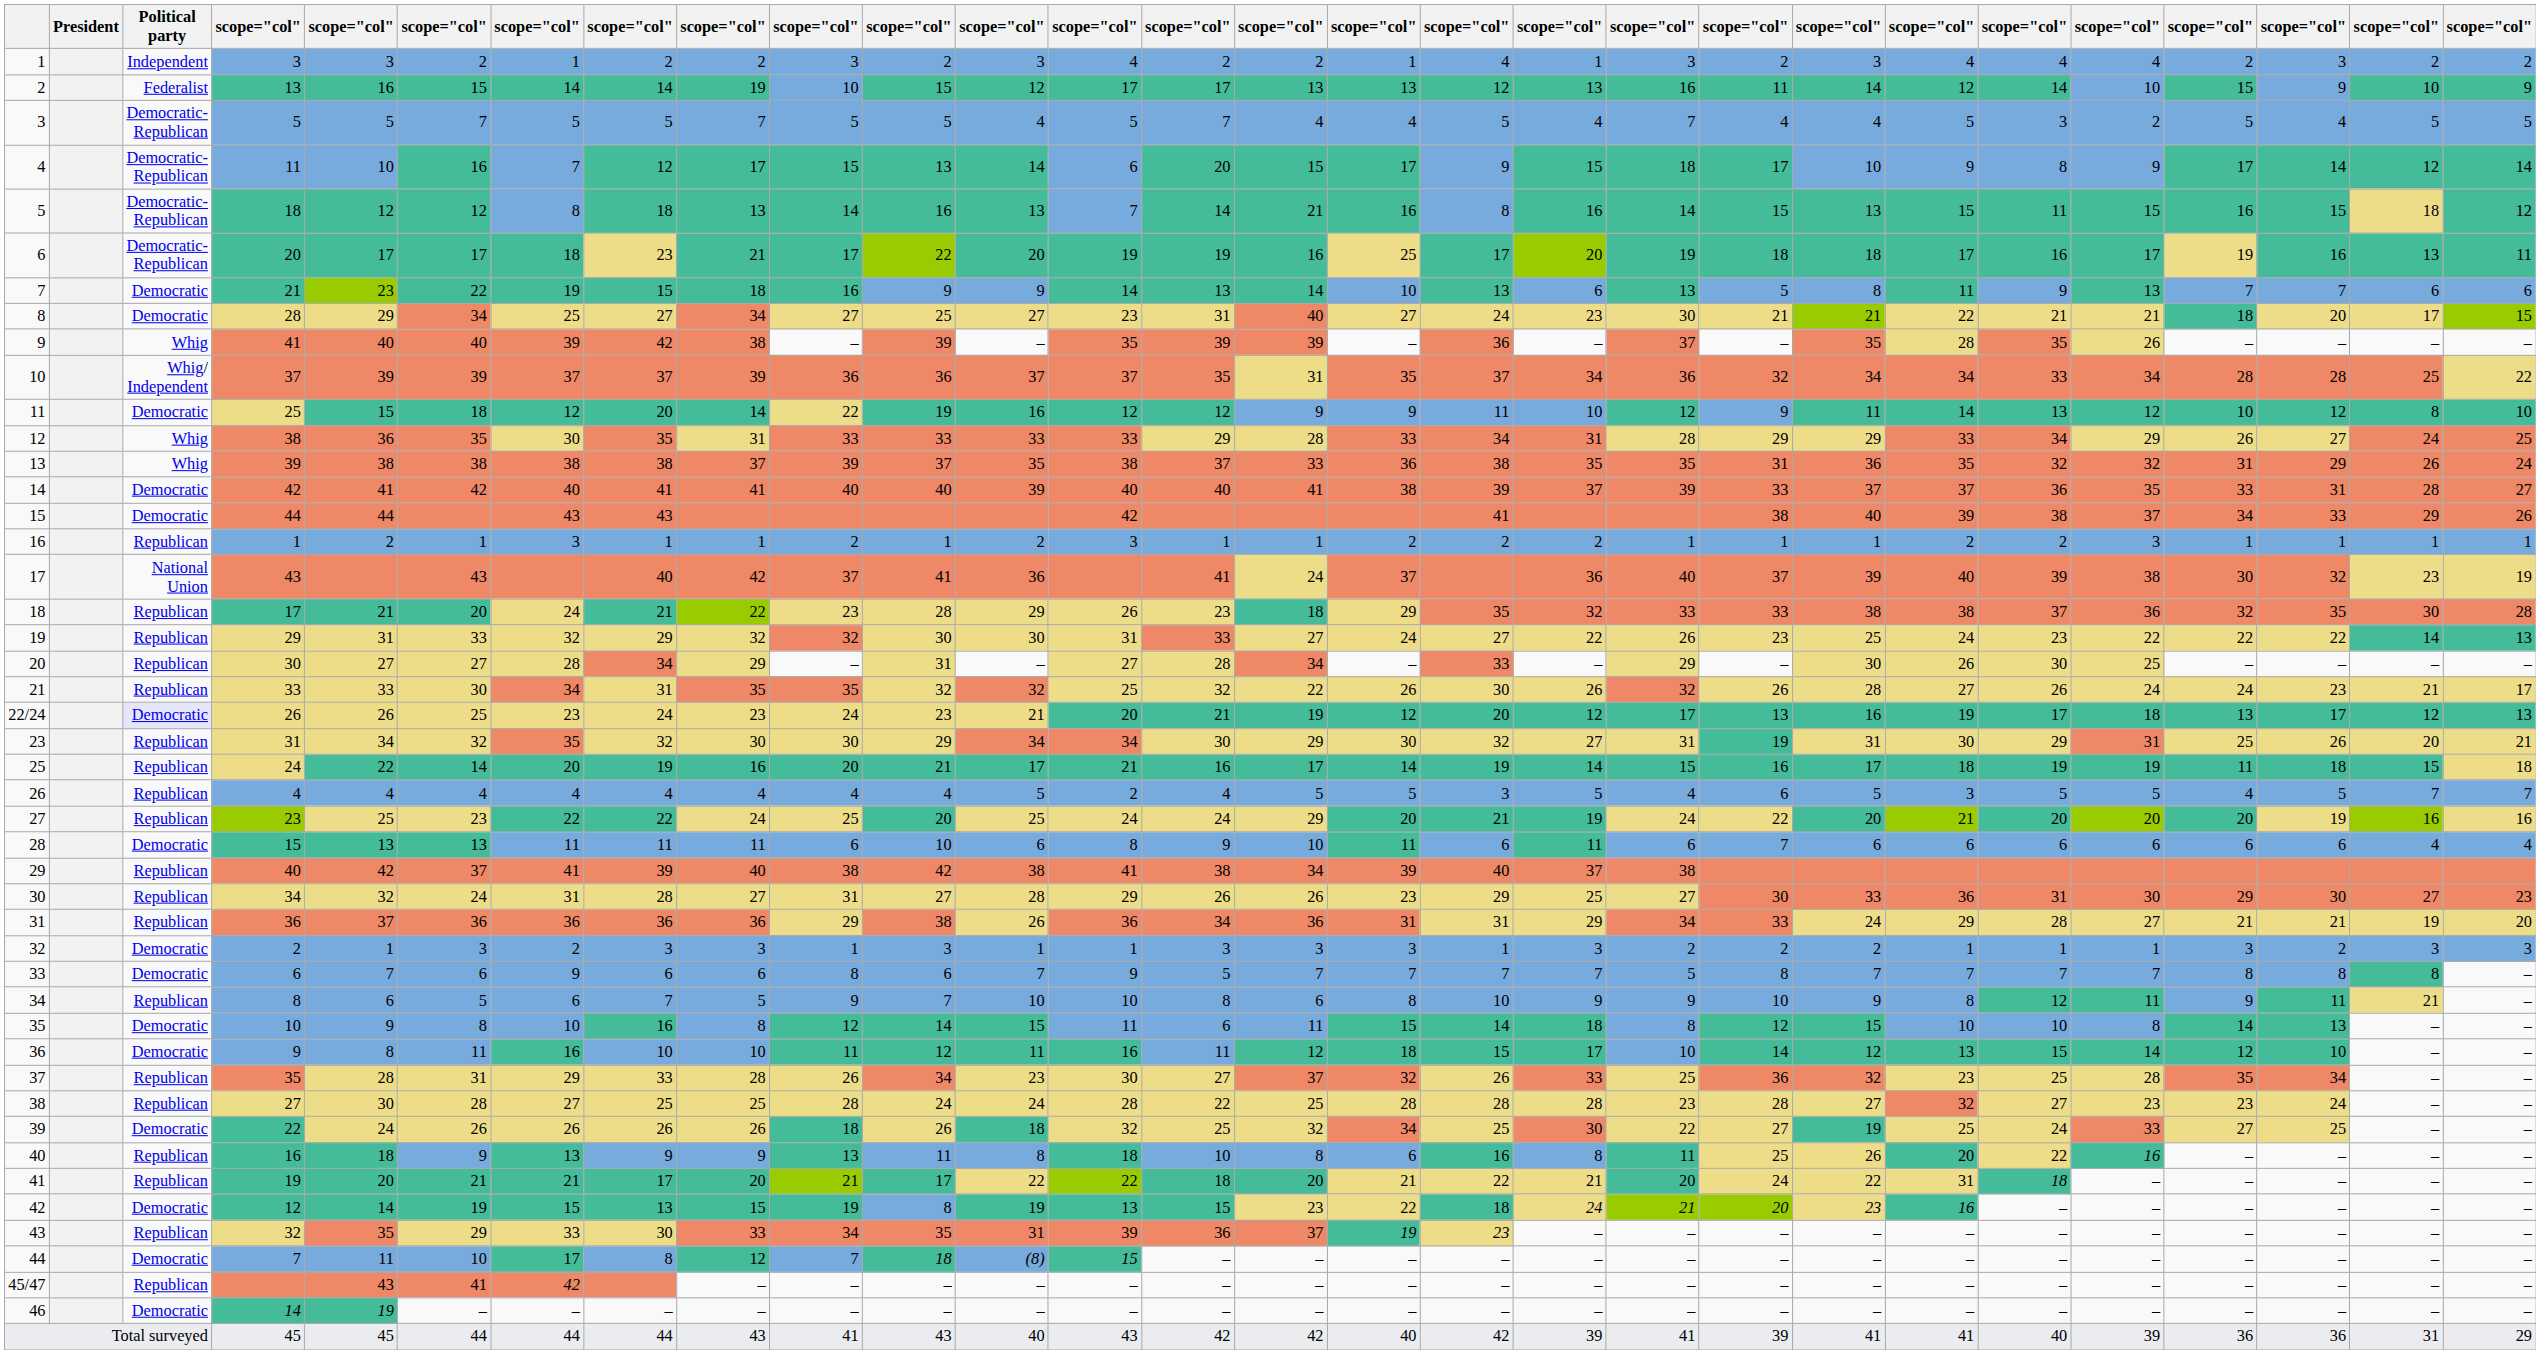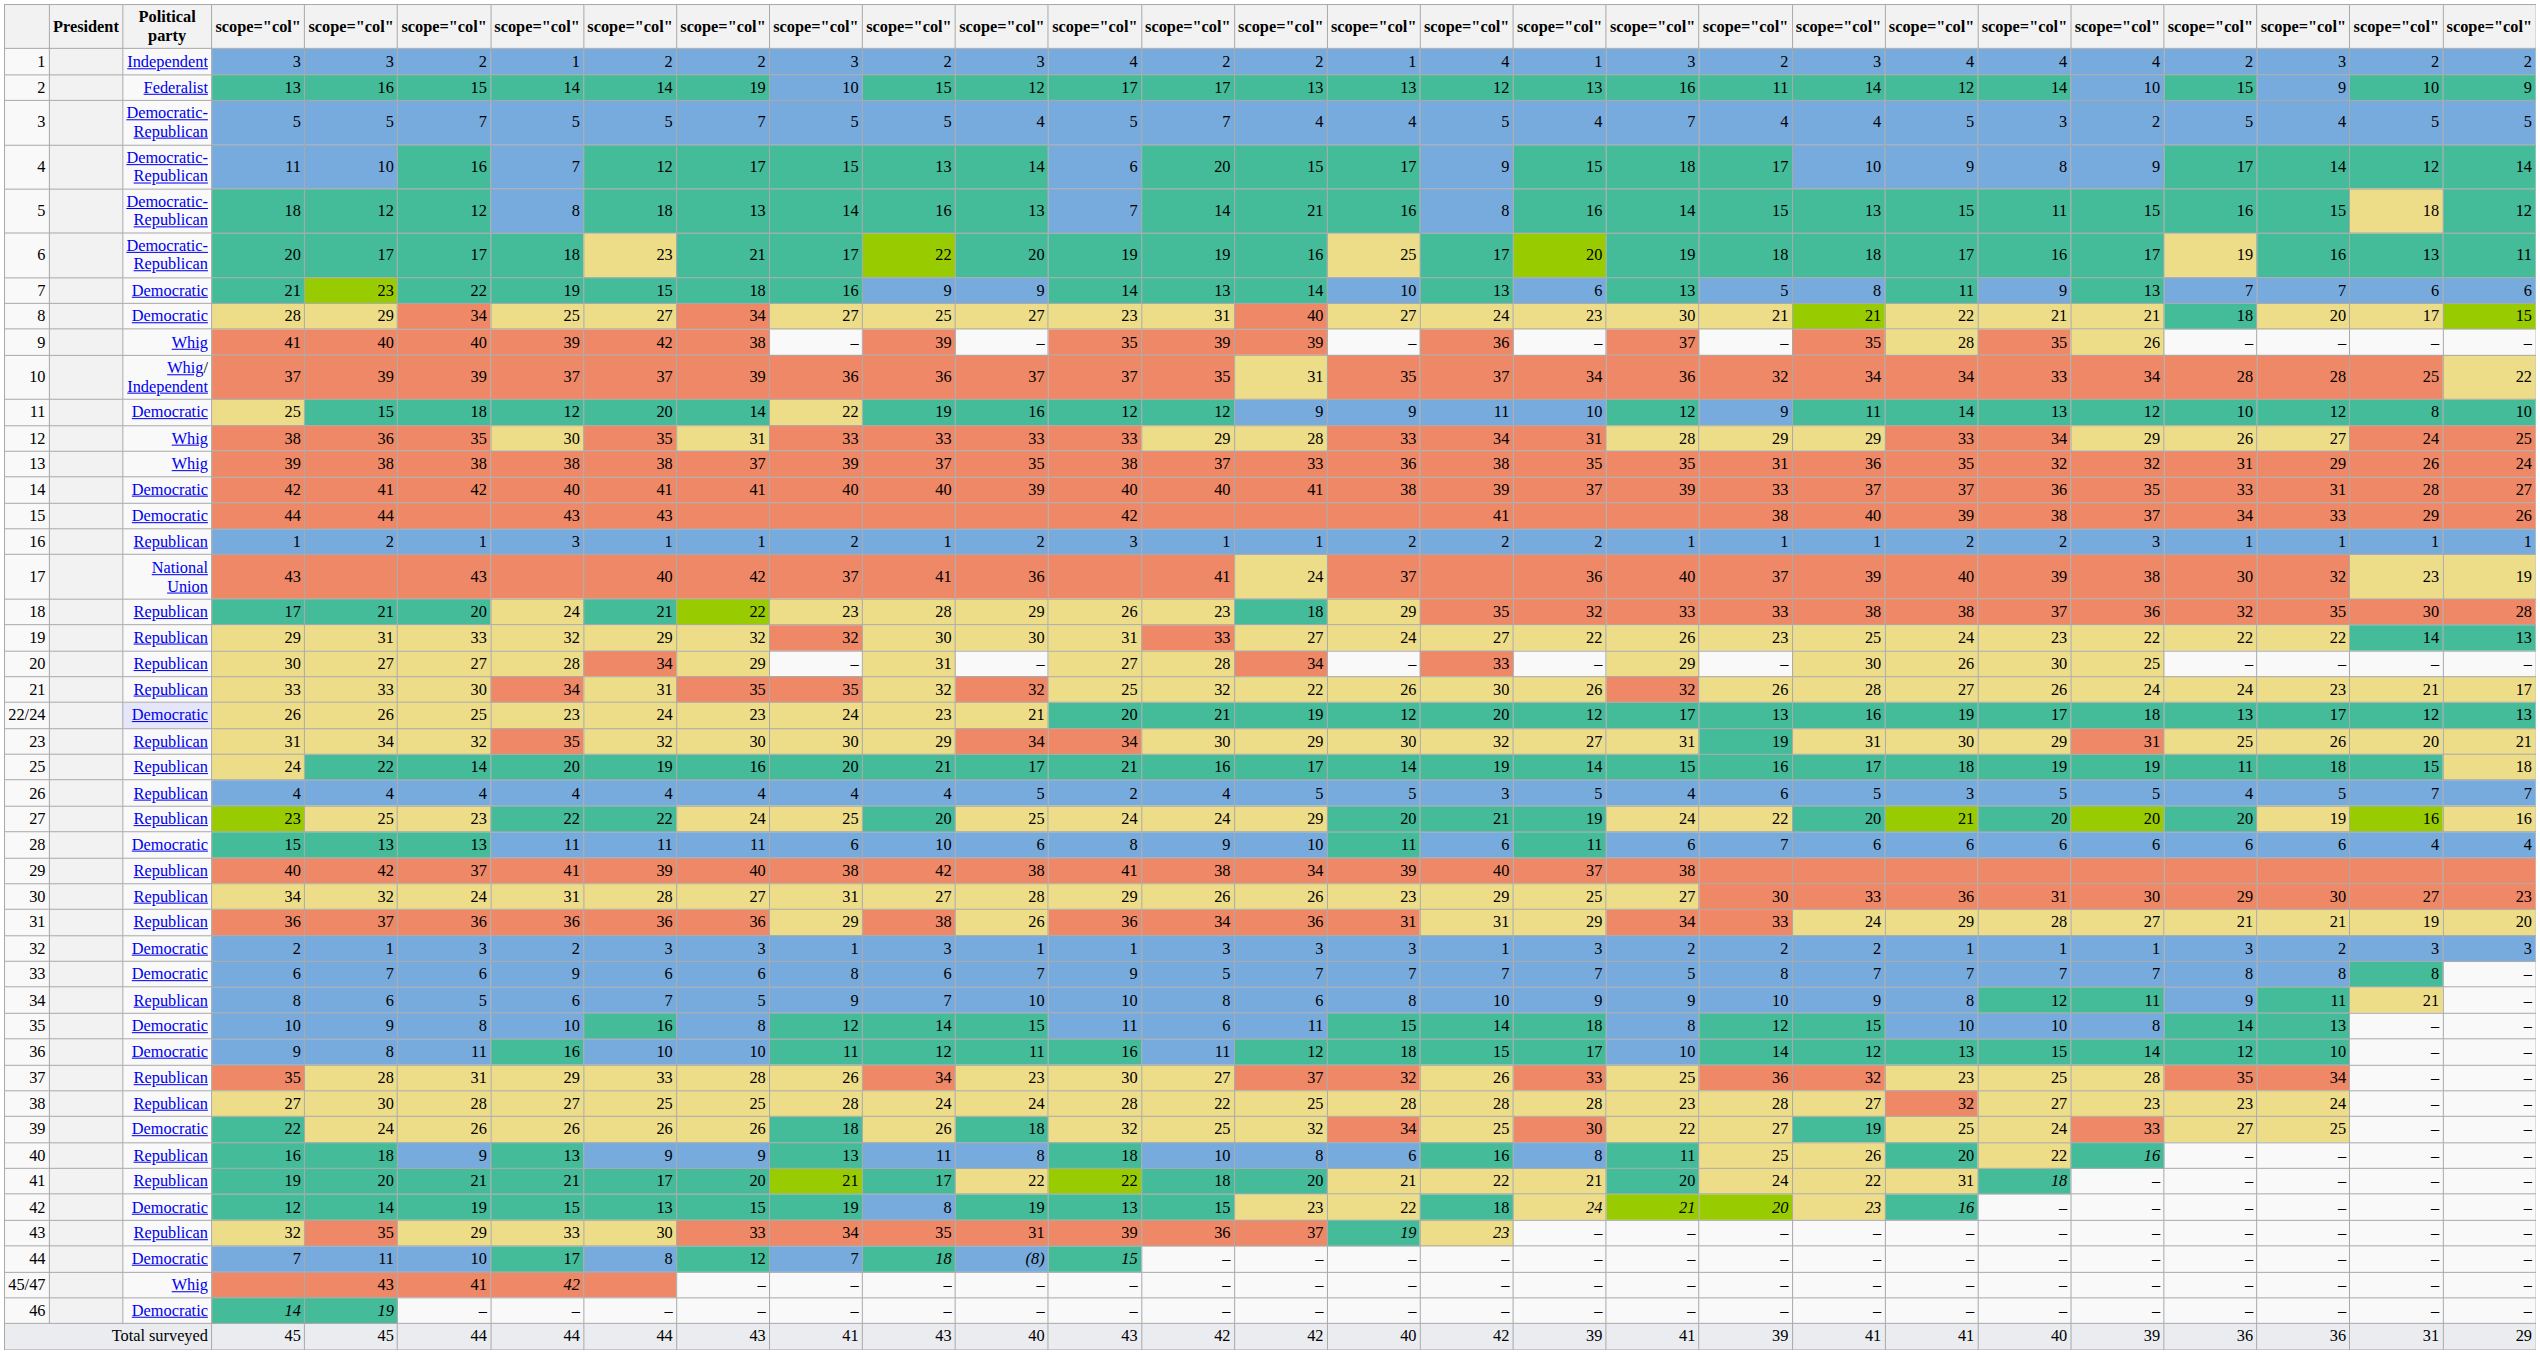(171, 1284) Republican -> (190, 1284) Whig
